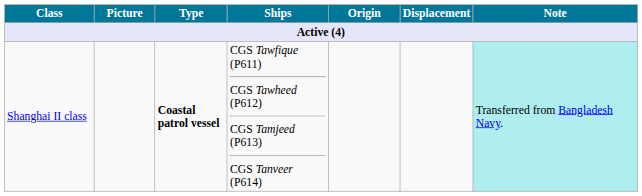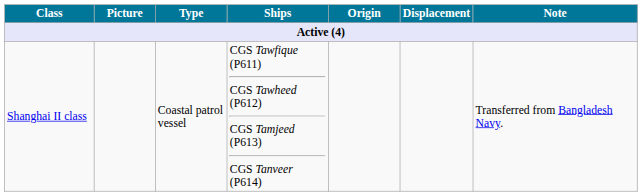(189, 116) bold -> (190, 116) normal
(544, 116) paleturquoise background -> (544, 116) no background
